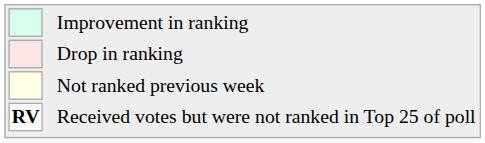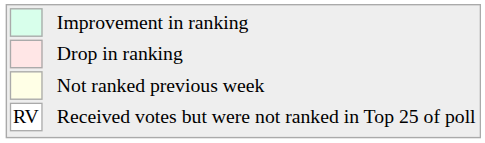(26, 116) bold -> (26, 116) normal
